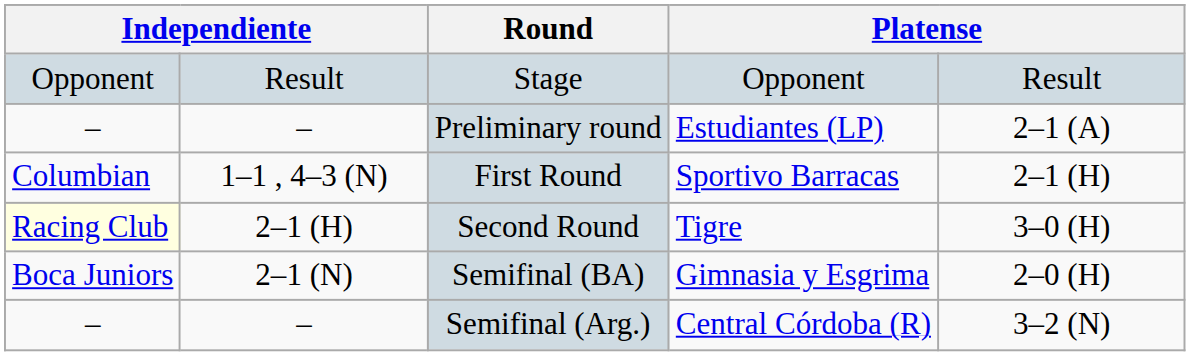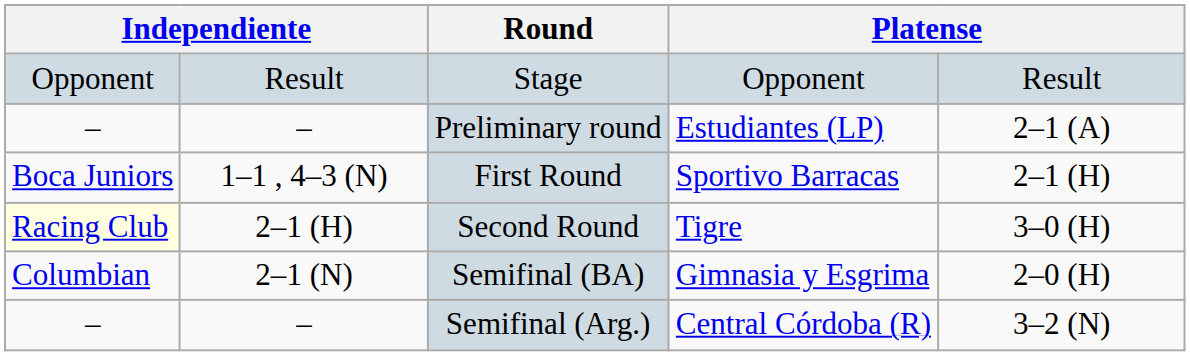(81, 176) Columbian -> (93, 176) Boca Juniors
(93, 275) Boca Juniors -> (81, 275) Columbian
